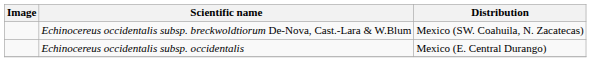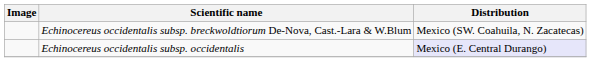(481, 48) no background -> (481, 48) lavender background
